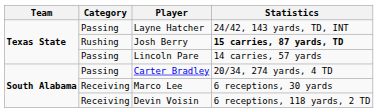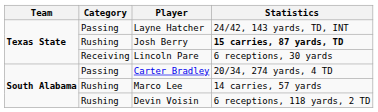(100, 56) Passing -> (105, 56) Receiving
(268, 56) 14 carries, 57 yards -> (273, 56) 6 receptions, 30 yards
(105, 86) Receiving -> (100, 86) Rushing
(273, 86) 6 receptions, 30 yards -> (268, 86) 14 carries, 57 yards
(105, 100) Receiving -> (100, 100) Rushing
